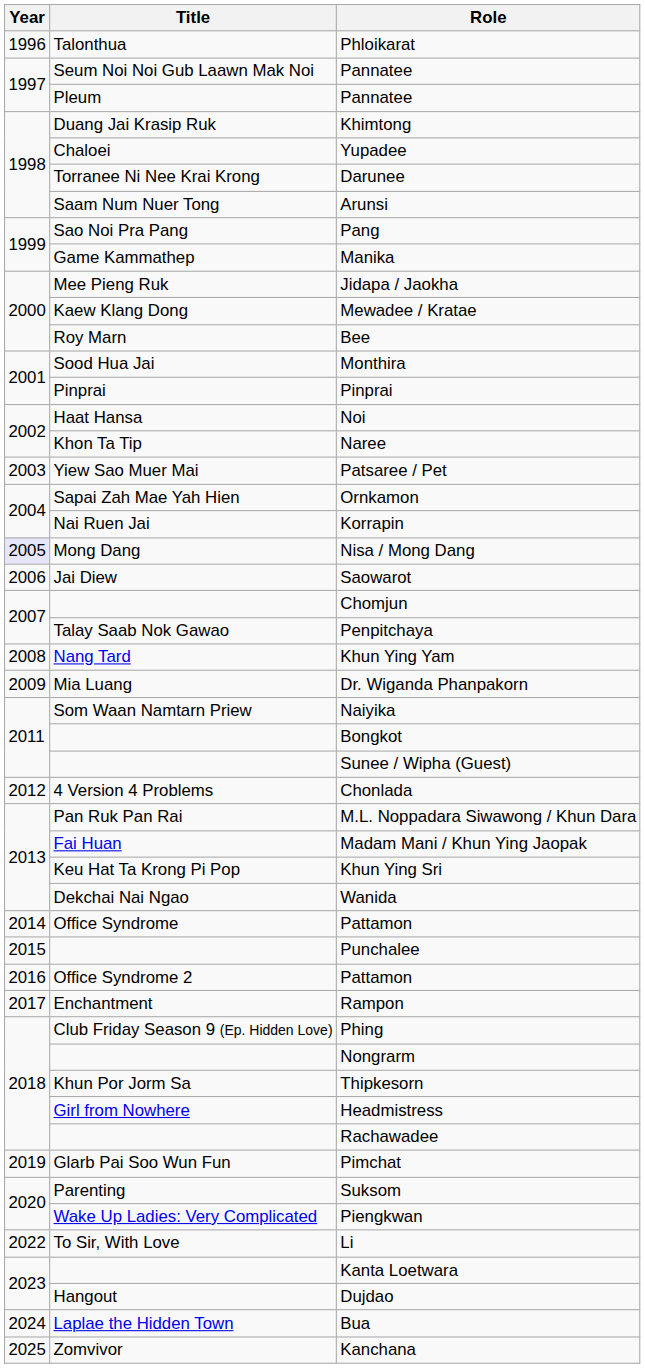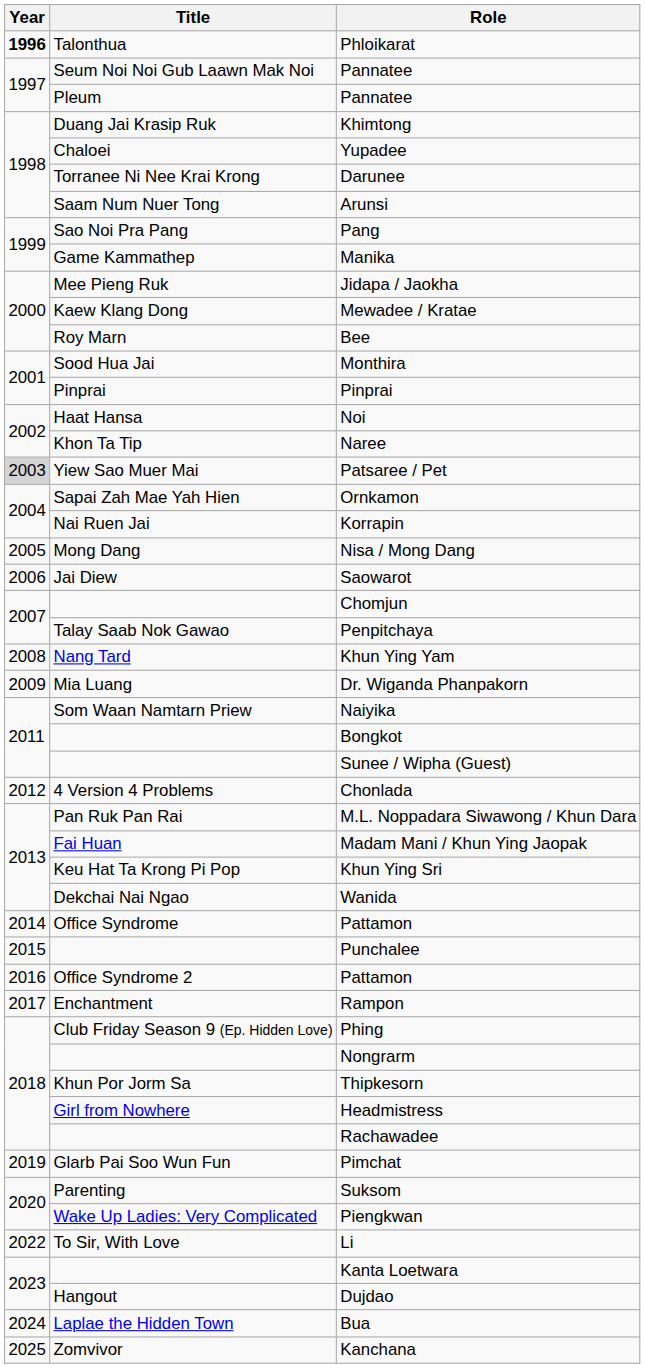(27, 44) normal -> (27, 44) bold
(27, 470) no background -> (27, 470) lightgrey background
(27, 550) lavender background -> (27, 550) no background
